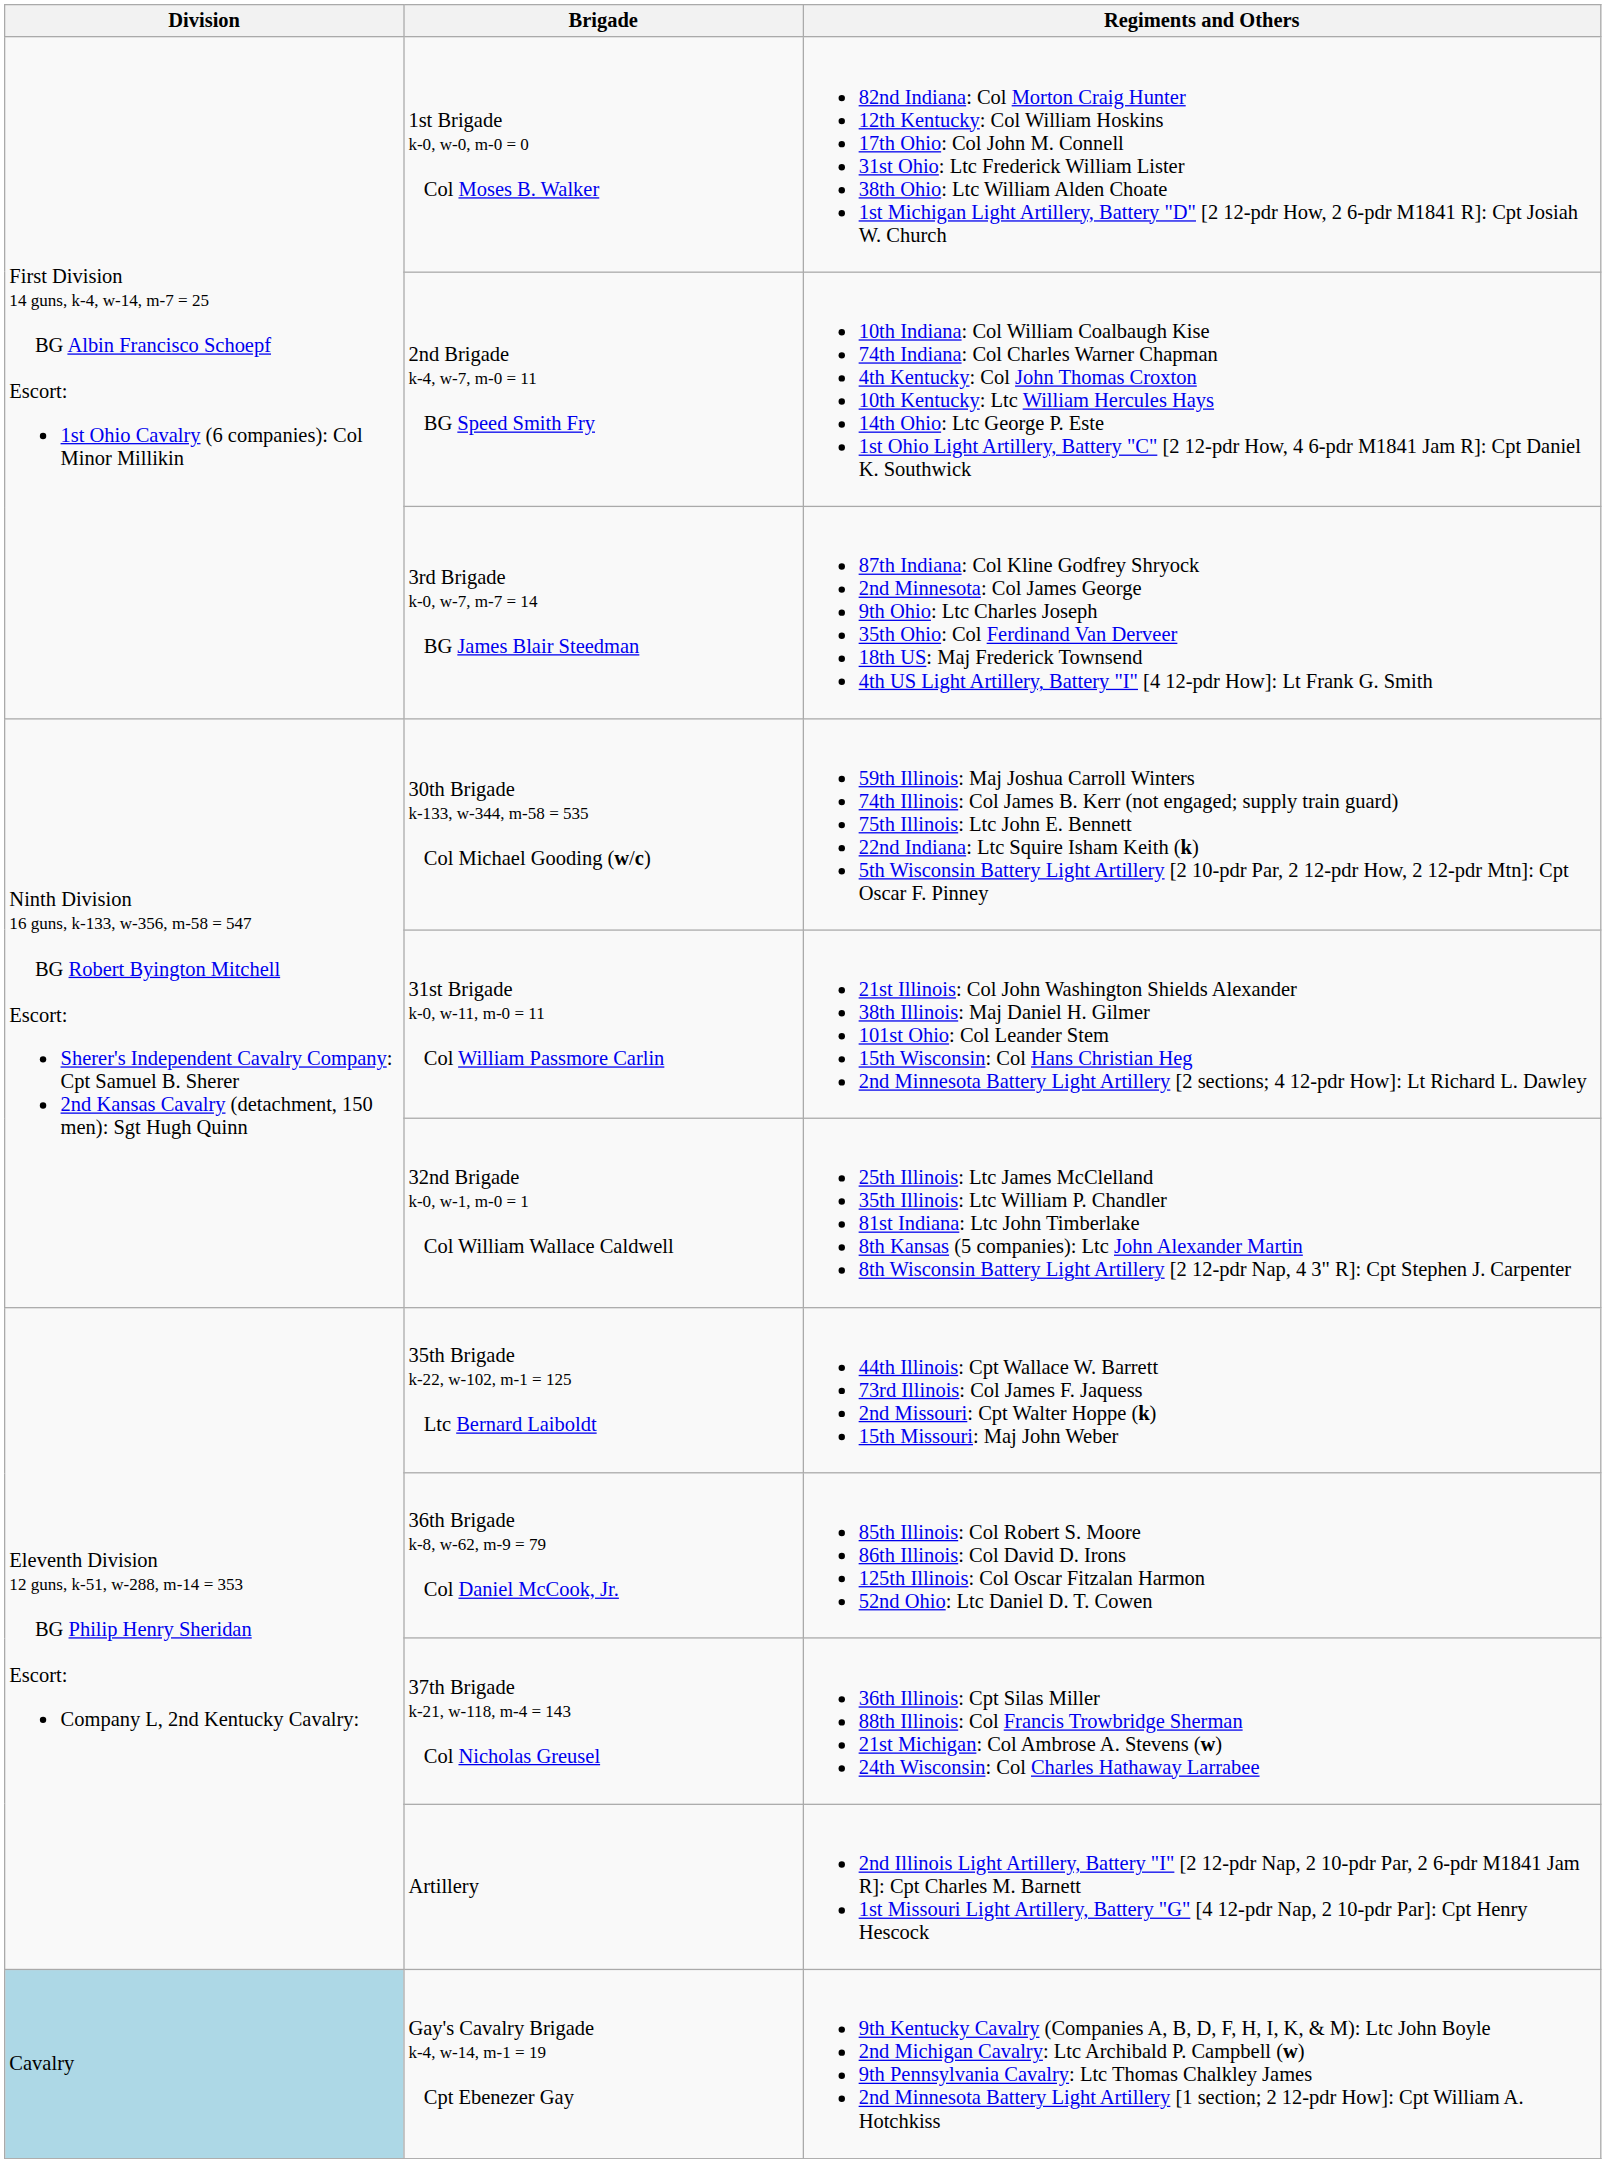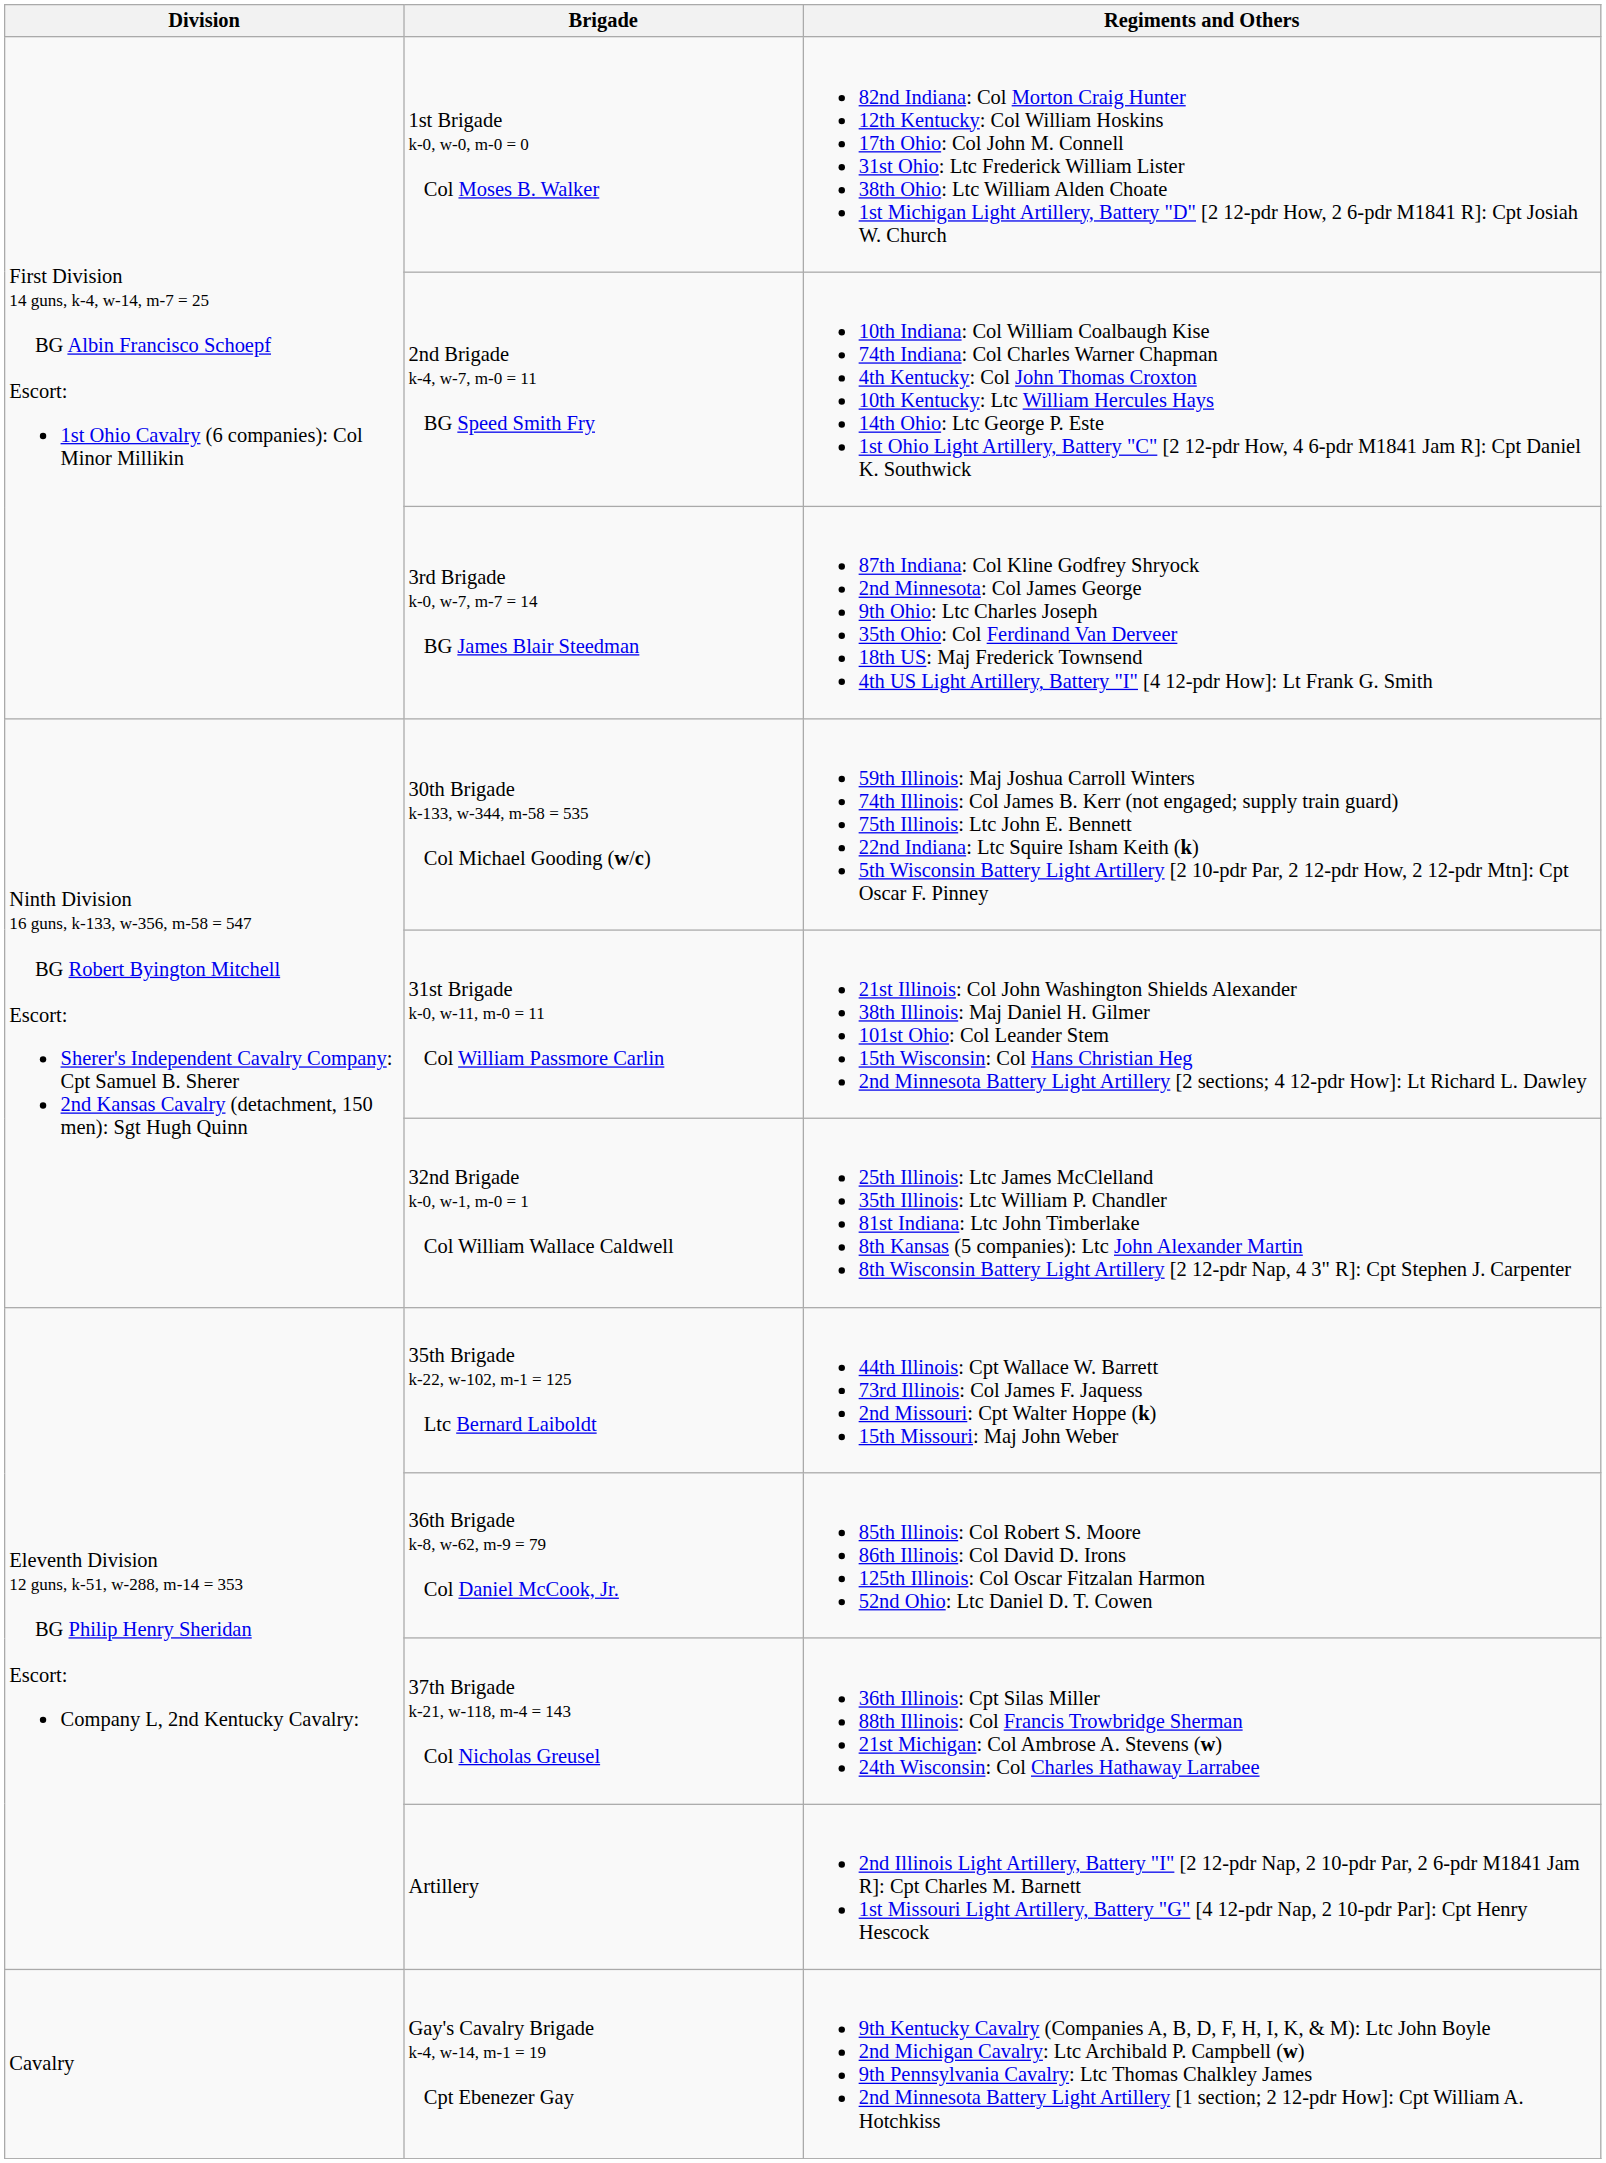(42, 2063) lightblue background -> (42, 2063) no background
